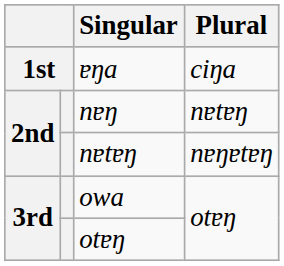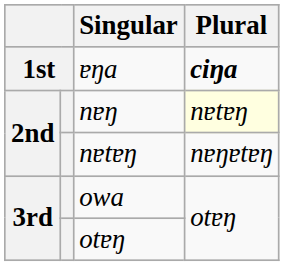(213, 68) normal -> (214, 68) bold
(219, 111) no background -> (219, 111) lightyellow background
